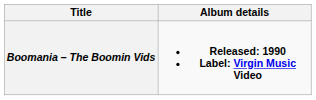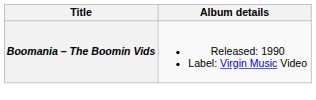(235, 64) bold -> (235, 58) normal
